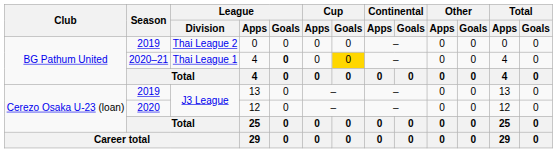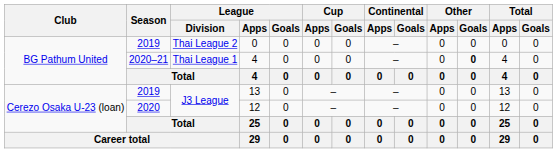(286, 60) bold -> (286, 60) normal
(348, 60) gold background -> (348, 60) no background
(473, 60) normal -> (473, 60) bold
